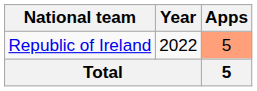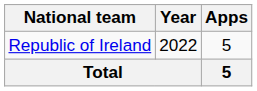(227, 45) lightsalmon background -> (227, 45) no background
